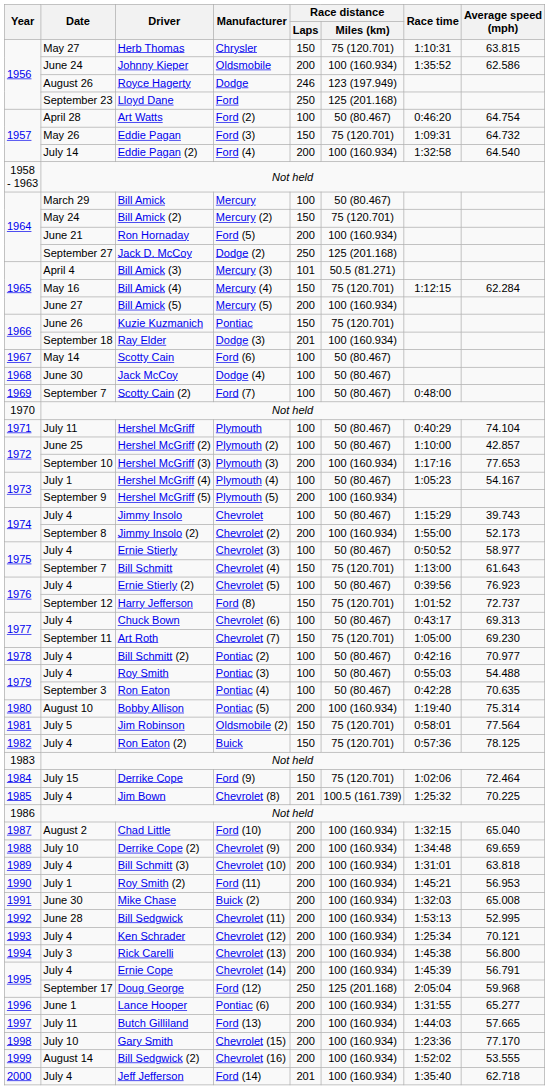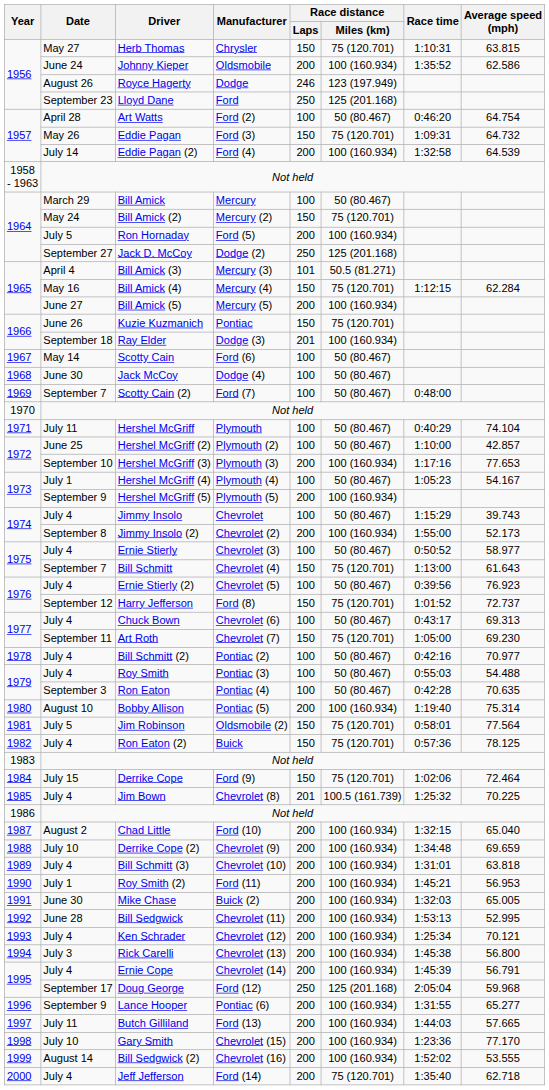(503, 153) 64.540 -> (503, 153) 64.539
(63, 235) June 21 -> (58, 235) July 5
(503, 901) 65.008 -> (503, 901) 65.005
(60, 1006) June 1 -> (75, 1006) September 9
(306, 1076) 201 -> (306, 1076) 200
(363, 1076) 100 (160.934) -> (363, 1076) 75 (120.701)
